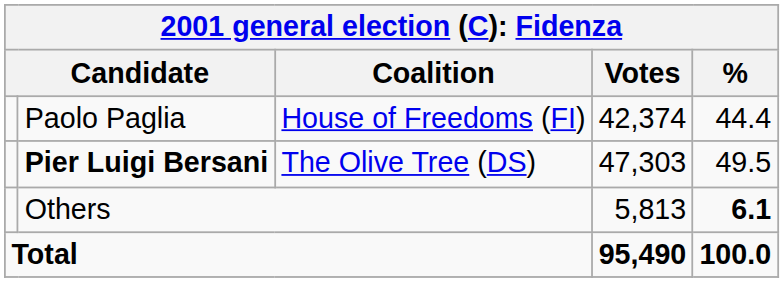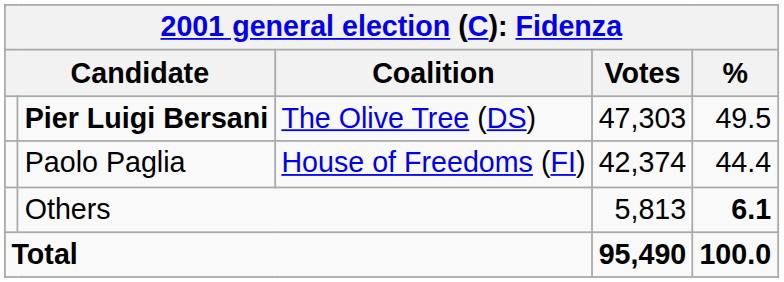rows swapped: (146, 163) <-> (105, 118)
